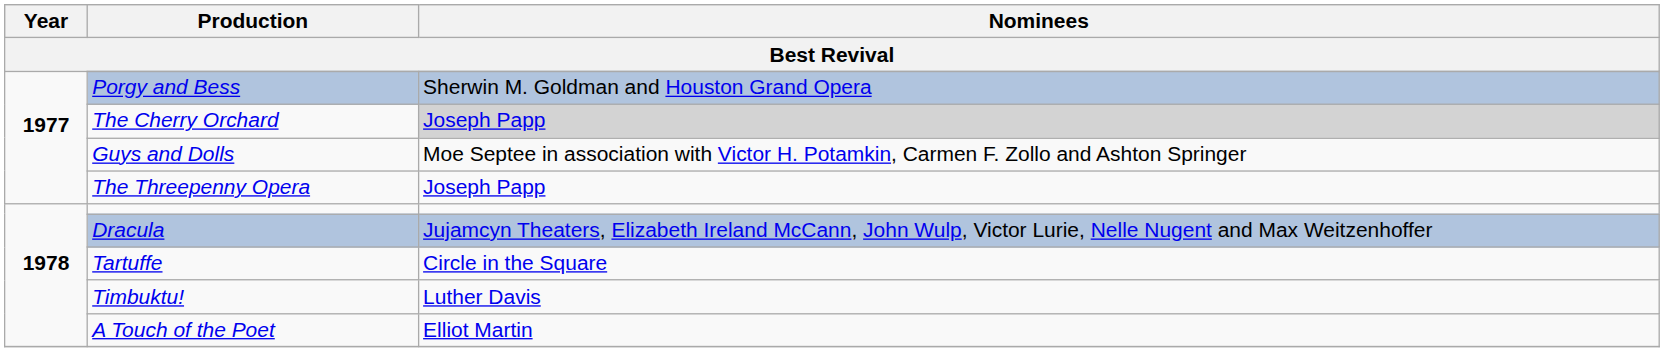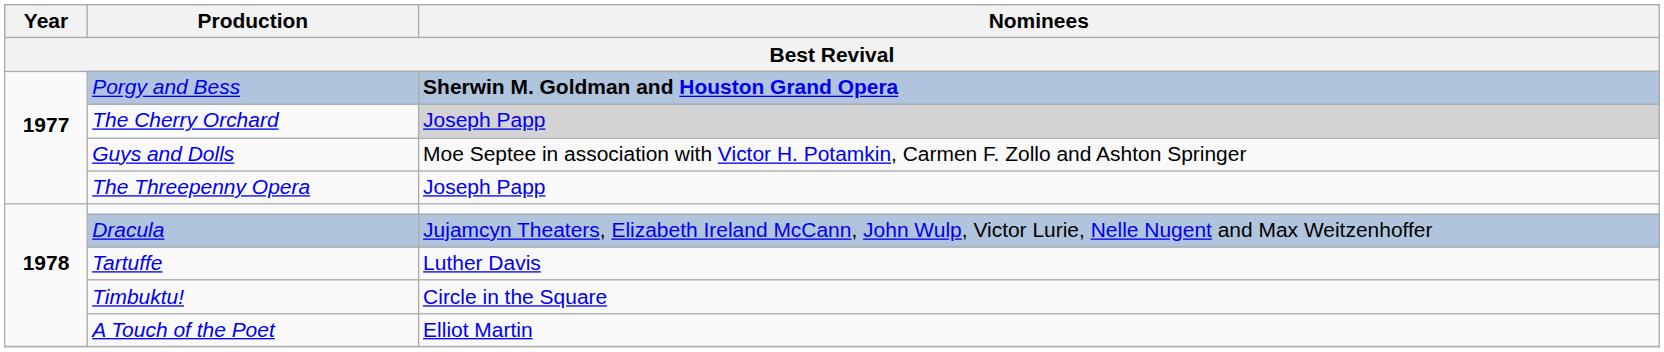(647, 87) normal -> (661, 87) bold
(515, 263) Circle in the Square -> (482, 263) Luther Davis
(482, 296) Luther Davis -> (515, 296) Circle in the Square
